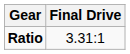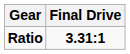(85, 37) normal -> (85, 37) bold
